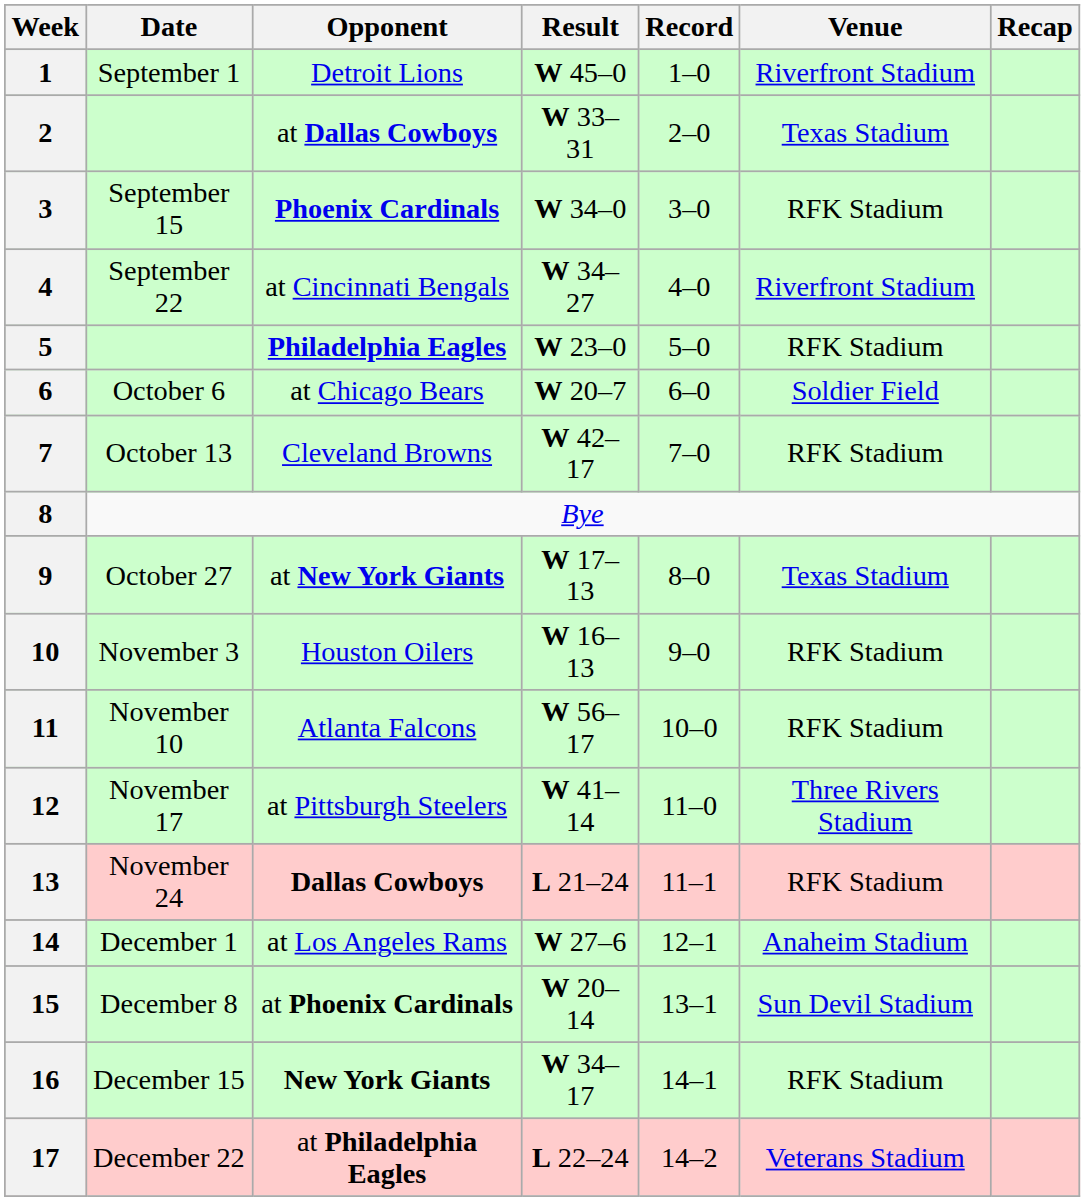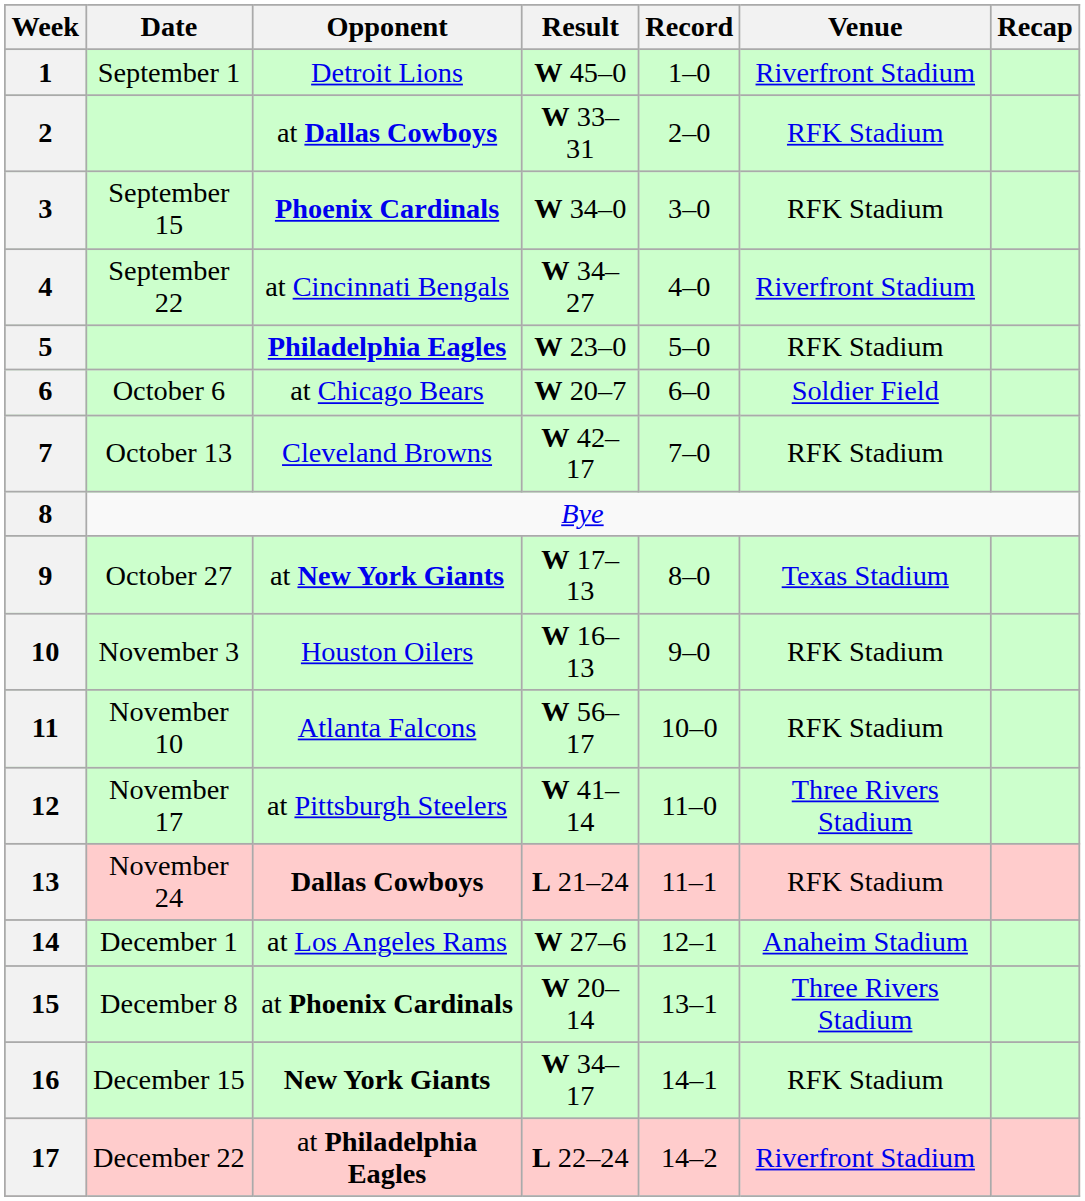(865, 132) Texas Stadium -> (865, 132) RFK Stadium
(865, 1003) Sun Devil Stadium -> (865, 1003) Three Rivers Stadium
(865, 1156) Veterans Stadium -> (865, 1156) Riverfront Stadium
